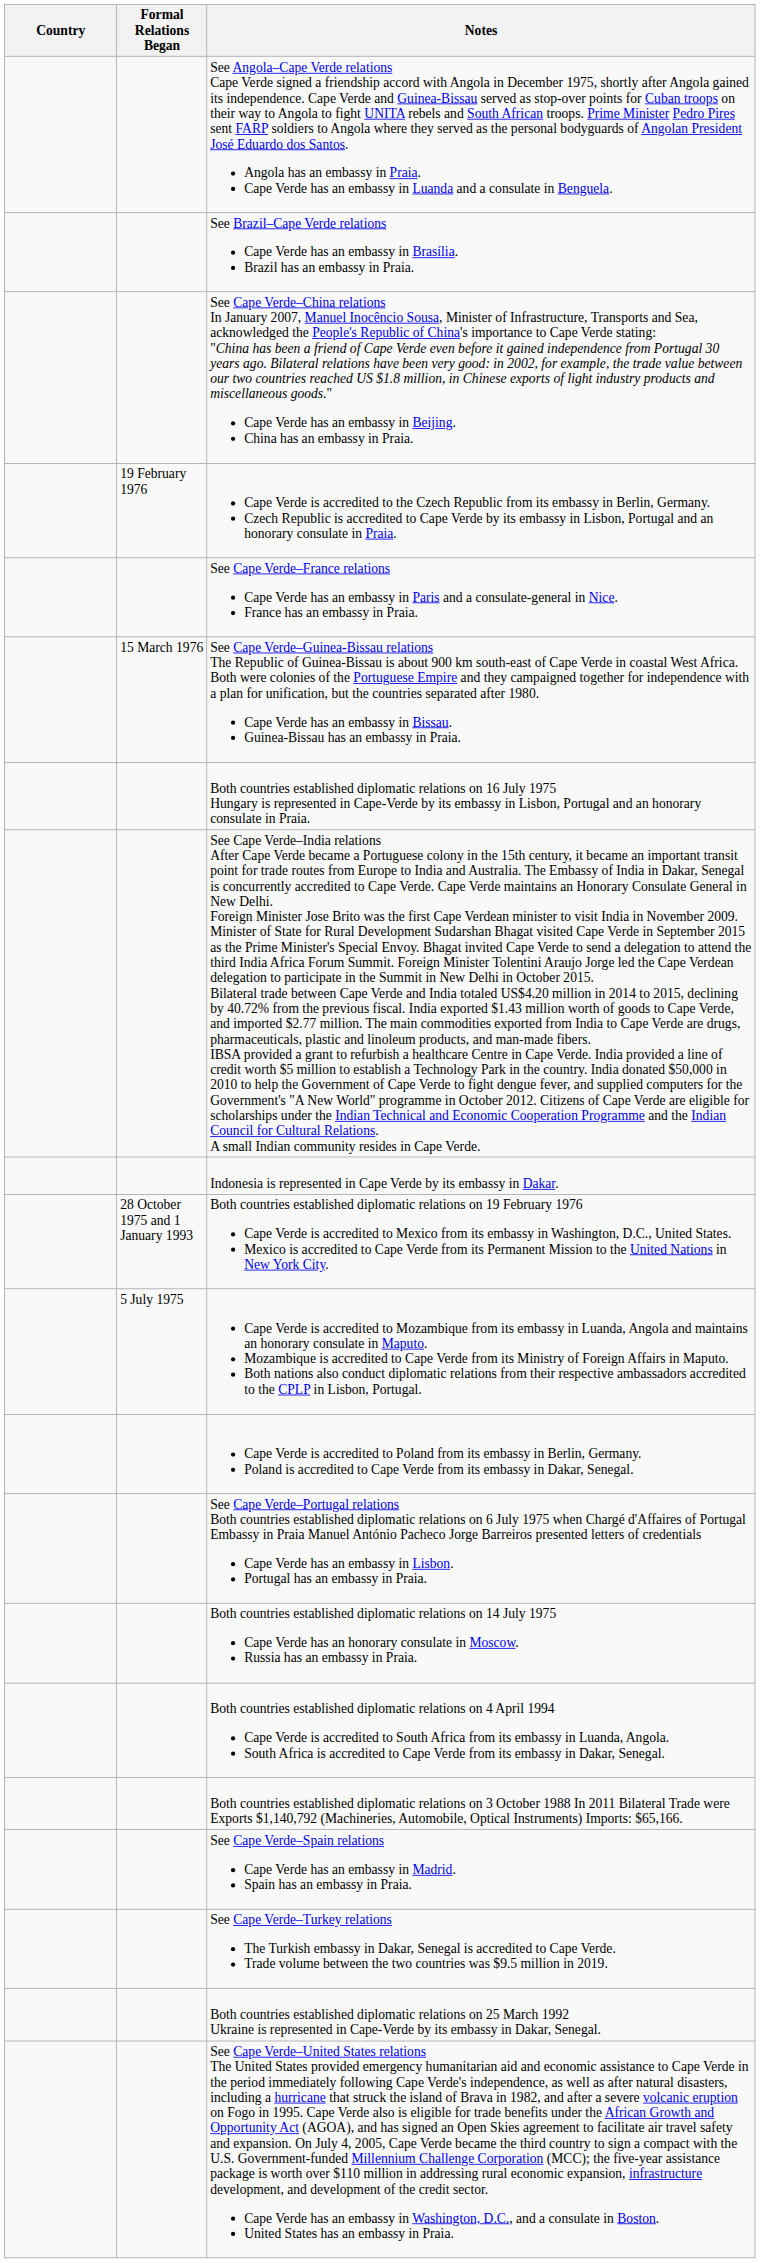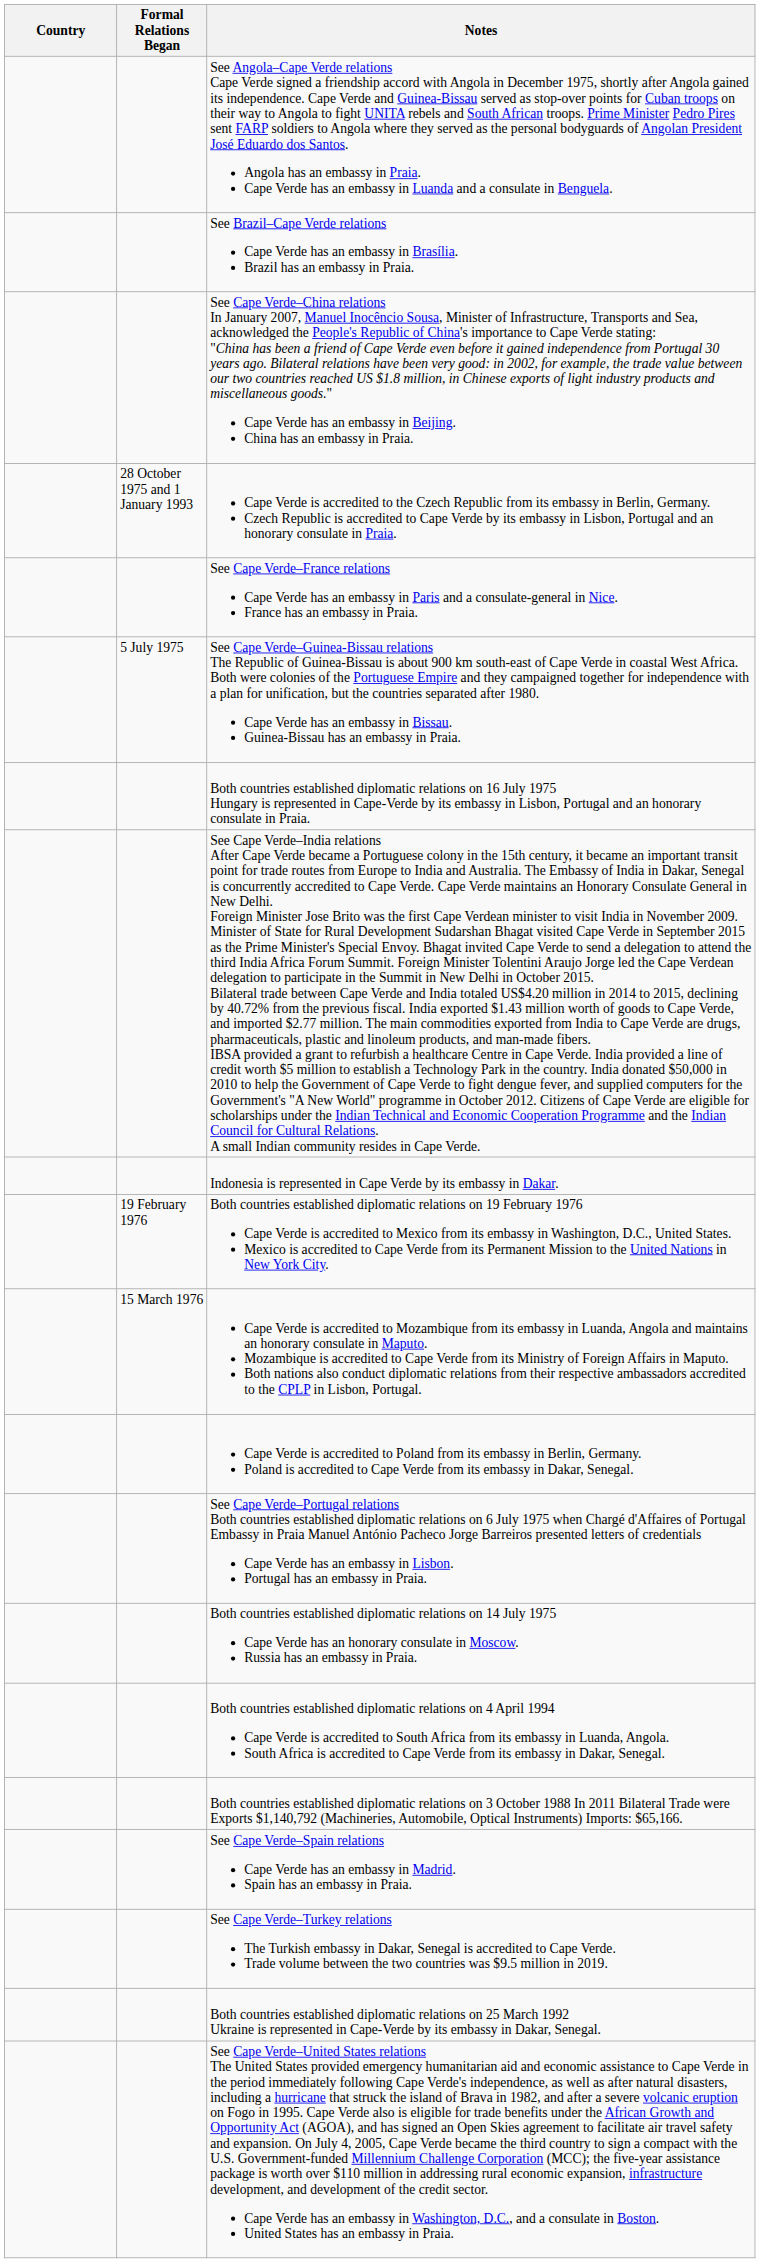(153, 481) 19 February 1976 -> (157, 489) 28 October 1975 and 1 January 1993
(162, 647) 15 March 1976 -> (152, 647) 5 July 1975
(157, 1220) 28 October 1975 and 1 January 1993 -> (153, 1212) 19 February 1976
(152, 1299) 5 July 1975 -> (162, 1299) 15 March 1976
